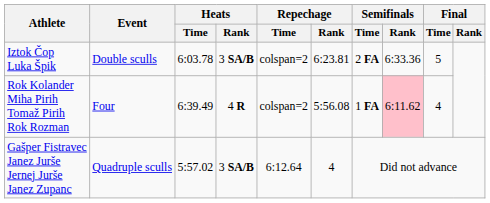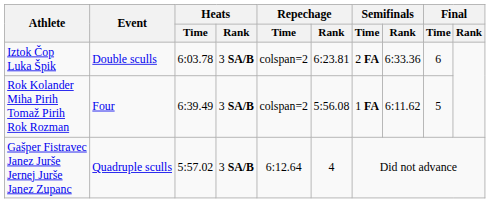(438, 59) 5 -> (438, 59) 6
(236, 106) 4 R -> (236, 106) 3 SA/B
(403, 106) pink background -> (403, 106) no background
(438, 106) 4 -> (438, 106) 5
